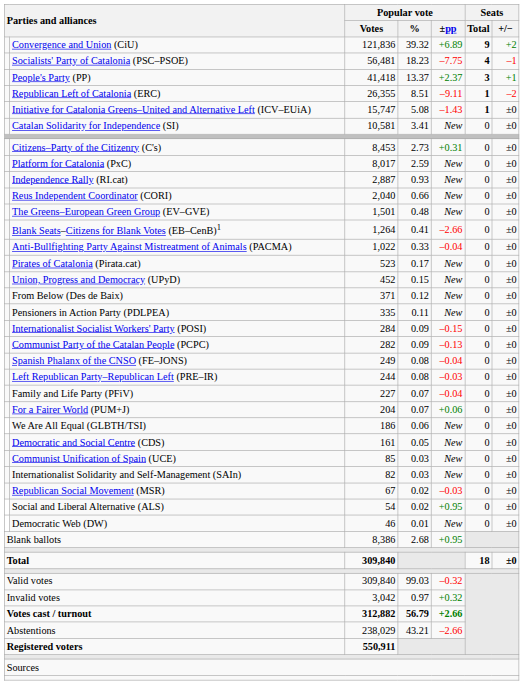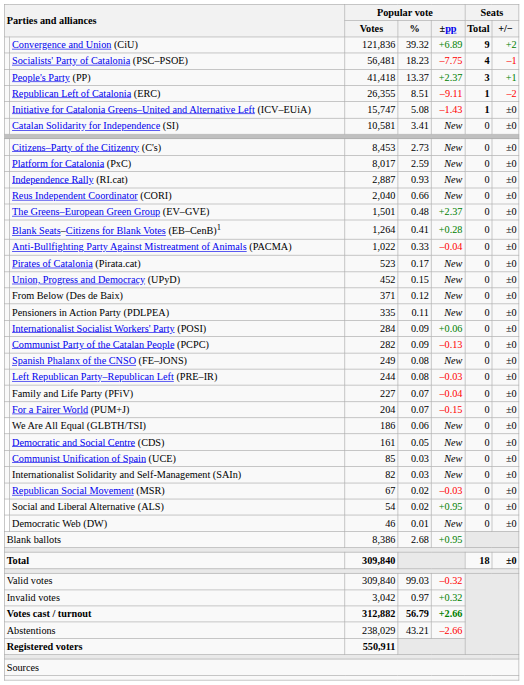(451, 147) +0.31 -> (453, 147) New
(453, 212) New -> (451, 212) +2.37
(451, 229) –2.66 -> (451, 229) +0.28
(451, 328) –0.15 -> (451, 328) +0.06
(451, 361) –0.04 -> (453, 361) New
(451, 409) +0.06 -> (451, 409) –0.15
